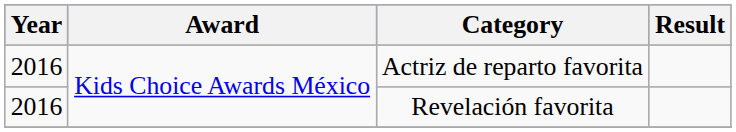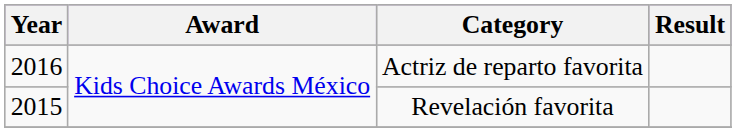(37, 106) 2016 -> (37, 106) 2015
